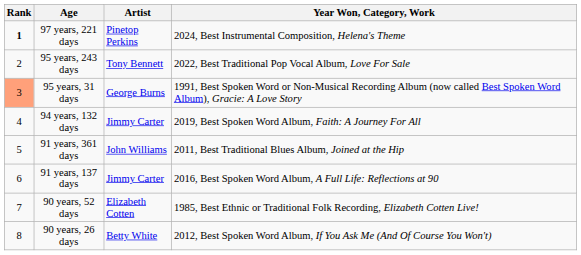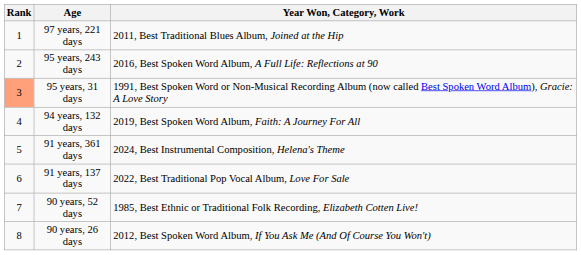- column: (138, 12)
(19, 35) bold -> (19, 35) normal
(290, 35) 2024, Best Instrumental Composition, Helena's Theme -> (228, 35) 2011, Best Traditional Blues Album, Joined at the Hip
(292, 64) 2022, Best Traditional Pop Vocal Album, Love For Sale -> (246, 64) 2016, Best Spoken Word Album, A Full Life: Reflections at 90
(289, 150) 2011, Best Traditional Blues Album, Joined at the Hip -> (229, 150) 2024, Best Instrumental Composition, Helena's Theme
(306, 178) 2016, Best Spoken Word Album, A Full Life: Reflections at 90 -> (231, 178) 2022, Best Traditional Pop Vocal Album, Love For Sale
